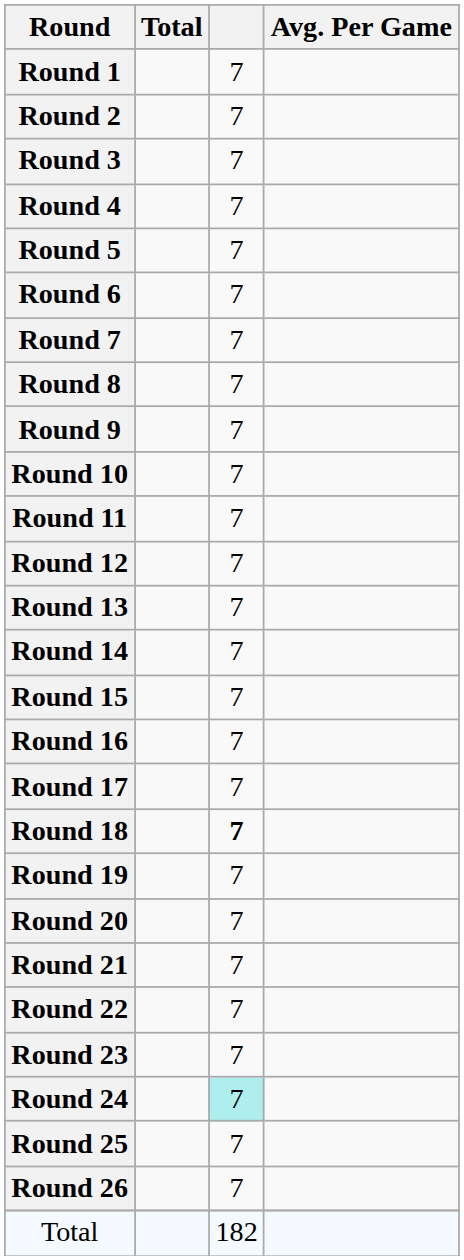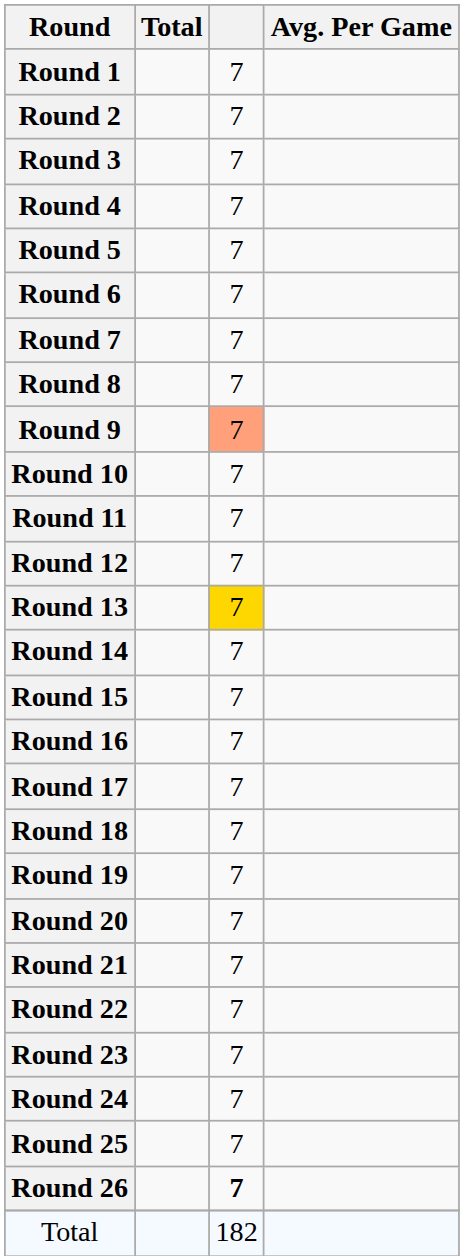(237, 428) no background -> (237, 428) lightsalmon background
(237, 607) no background -> (237, 607) gold background
(237, 830) bold -> (237, 830) normal
(237, 1098) paleturquoise background -> (237, 1098) no background
(237, 1187) normal -> (237, 1187) bold
